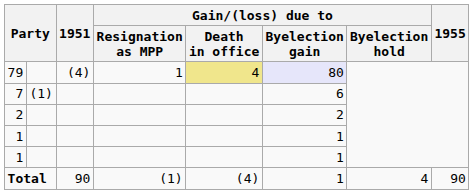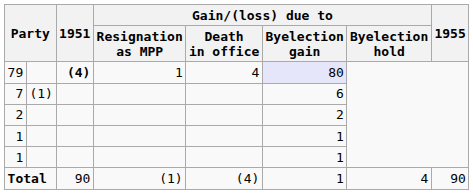(79, 72) normal -> (79, 72) bold
(255, 72) khaki background -> (255, 72) no background
